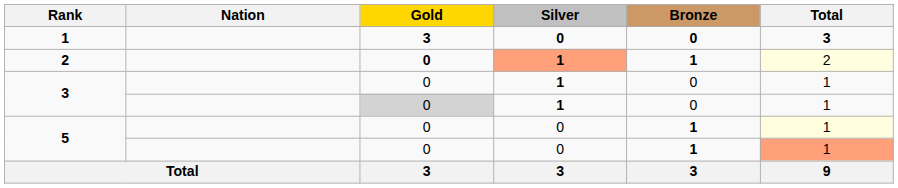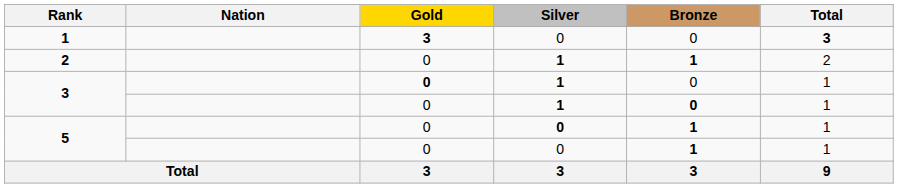(560, 37) bold -> (560, 37) normal
(693, 37) bold -> (693, 37) normal
(427, 60) bold -> (427, 60) normal
(560, 60) lightsalmon background -> (560, 60) no background
(827, 60) lightyellow background -> (827, 60) no background
(427, 82) normal -> (427, 82) bold
(427, 104) lightgrey background -> (427, 104) no background
(693, 104) normal -> (693, 104) bold
(560, 127) normal -> (560, 127) bold
(827, 127) lightyellow background -> (827, 127) no background
(827, 149) lightsalmon background -> (827, 149) no background
